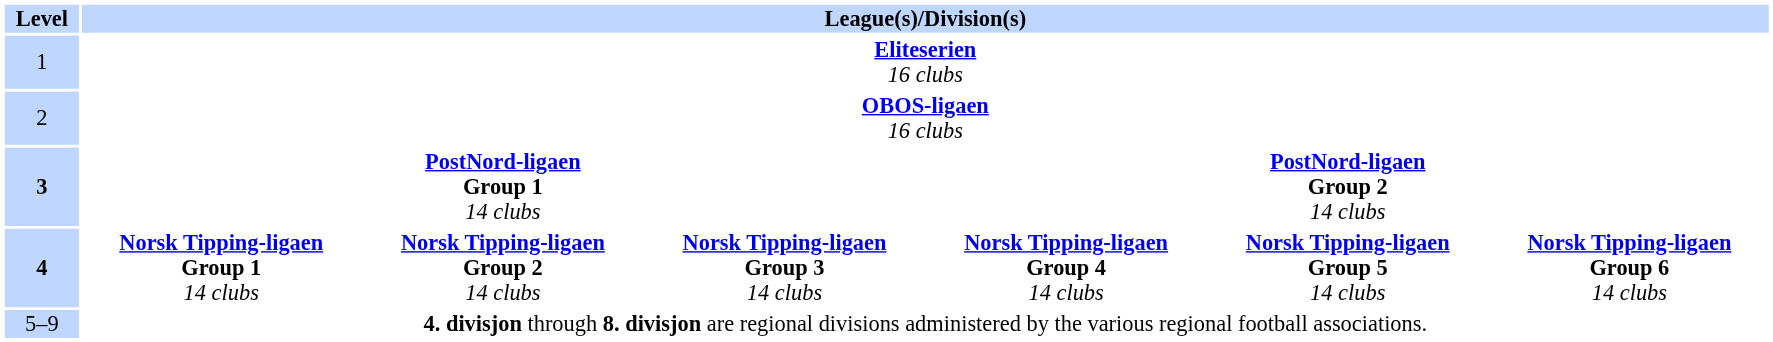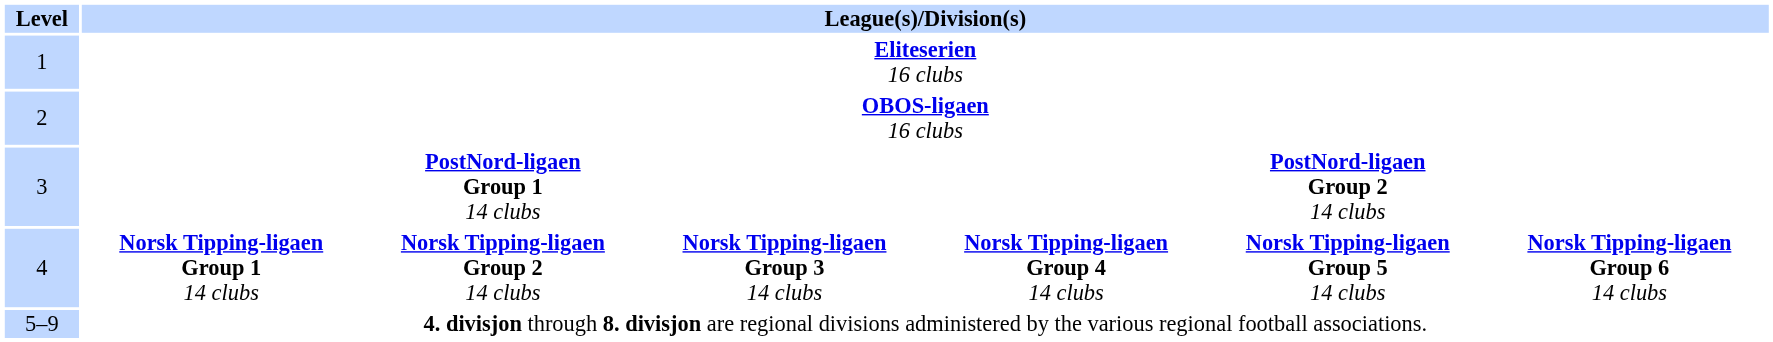(42, 186) bold -> (42, 186) normal
(42, 267) bold -> (42, 267) normal
